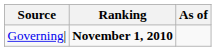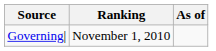(123, 35) bold -> (121, 35) normal
